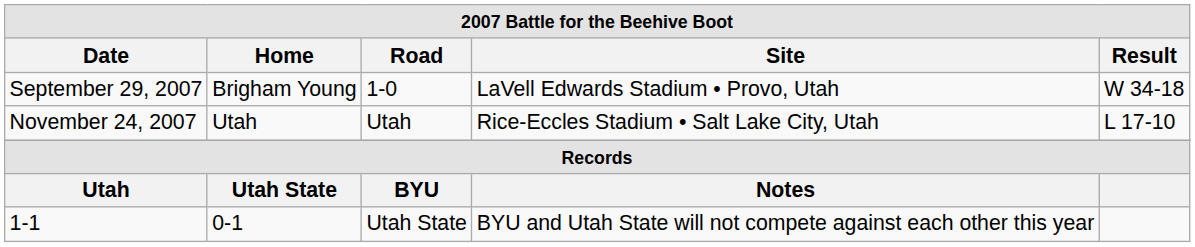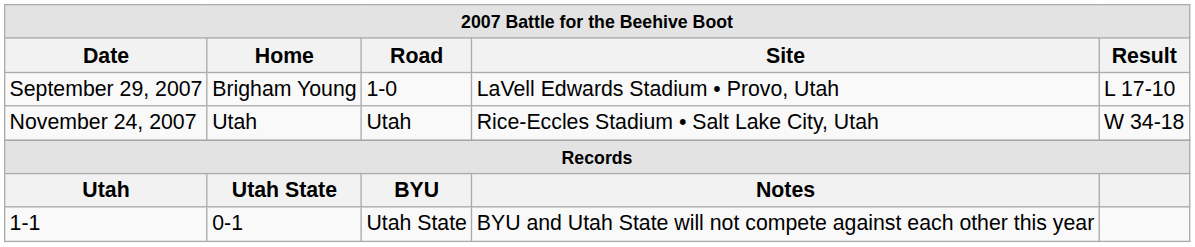(1144, 88) W 34-18 -> (1140, 88) L 17-10
(1140, 122) L 17-10 -> (1144, 122) W 34-18
